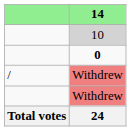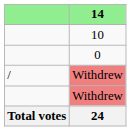(98, 34) lightgrey background -> (98, 34) no background
(98, 55) bold -> (98, 55) normal
